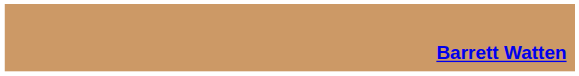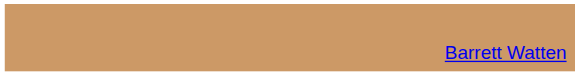(501, 53) bold -> (506, 53) normal
